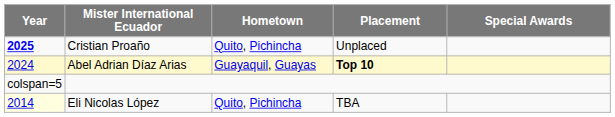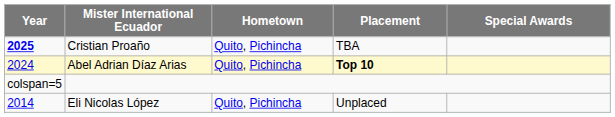(361, 46) Unplaced -> (348, 46) TBA
(265, 65) Guayaquil, Guayas -> (258, 65) Quito, Pichincha
(21, 103) lightyellow background -> (21, 103) no background
(348, 103) TBA -> (361, 103) Unplaced
